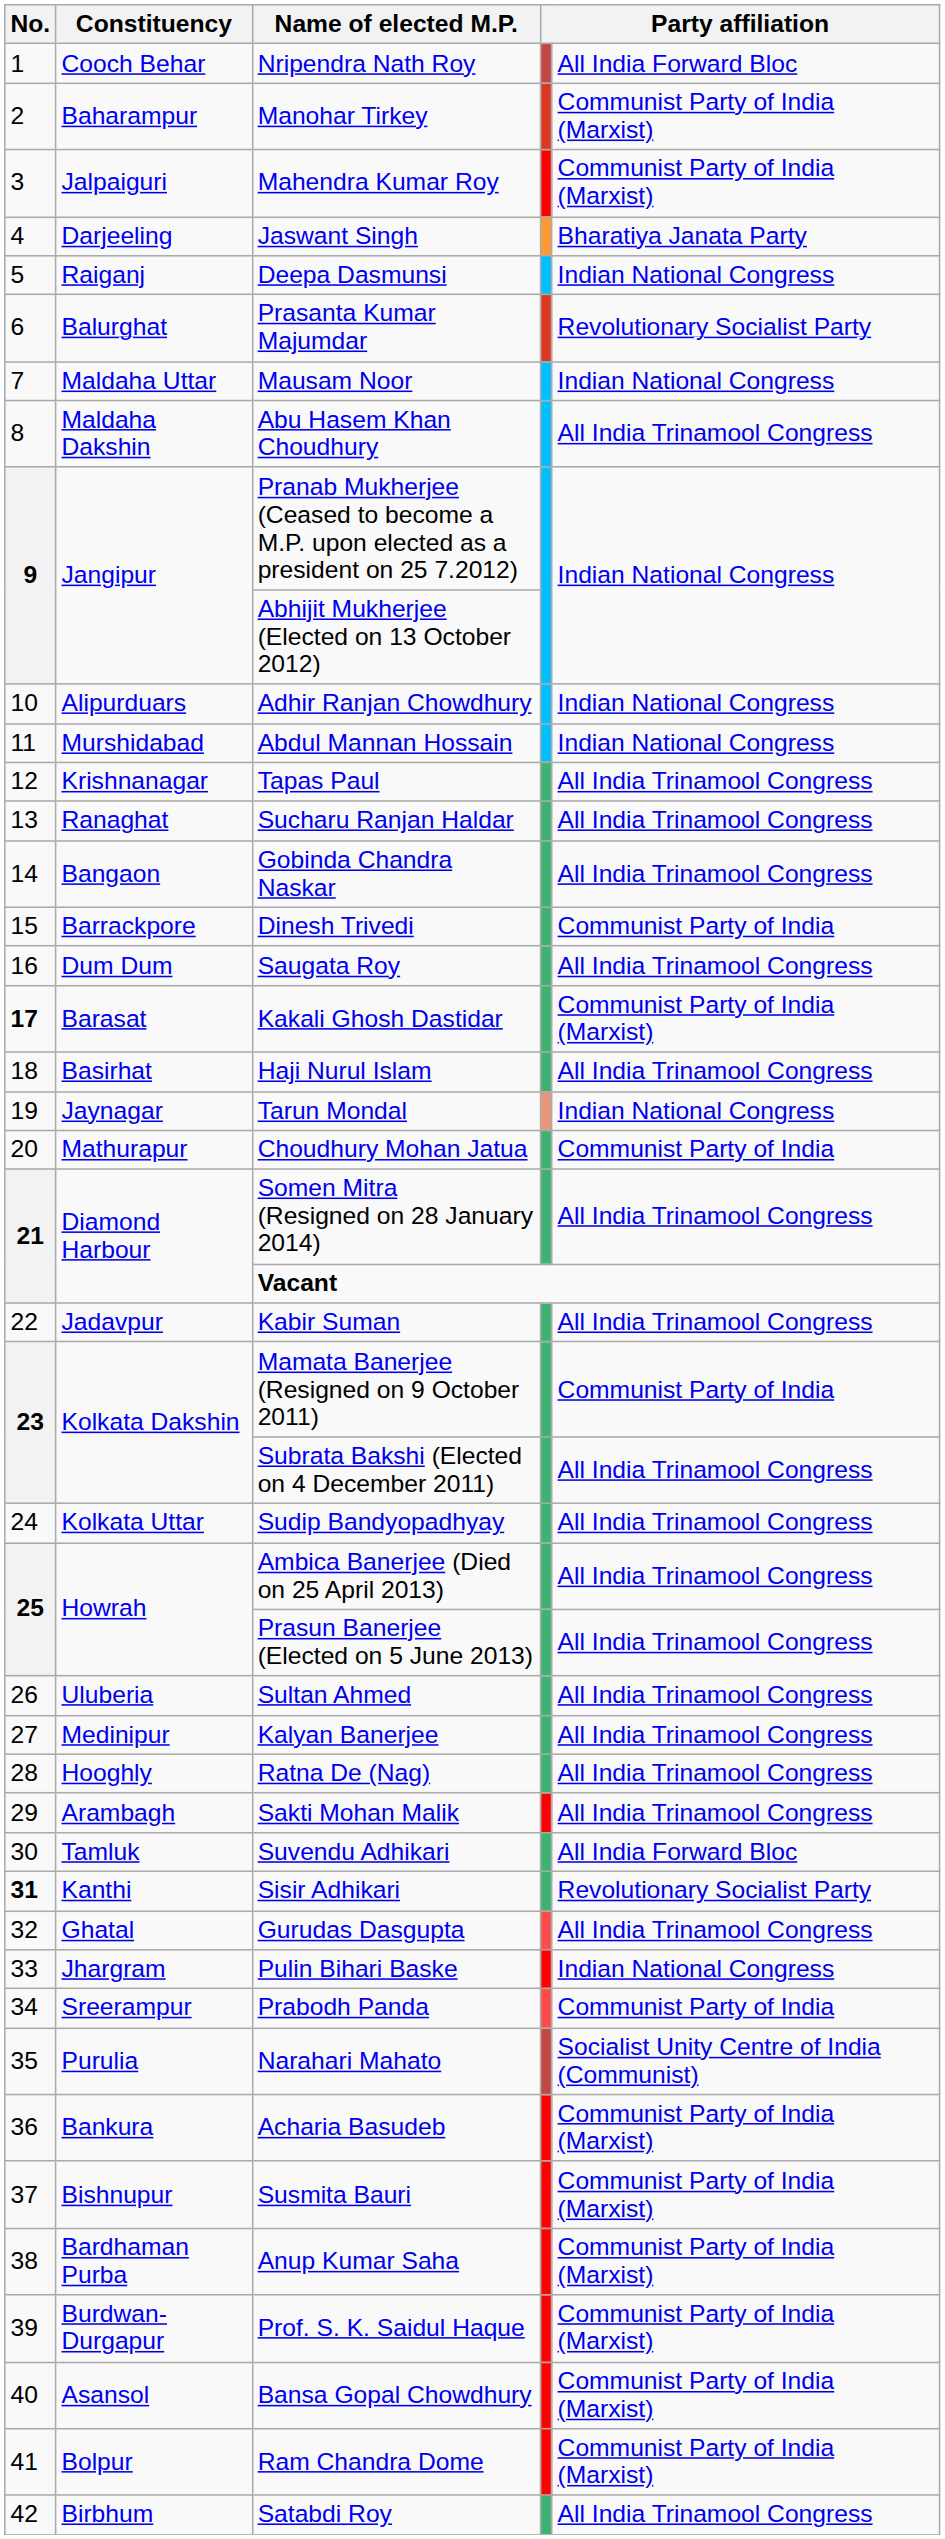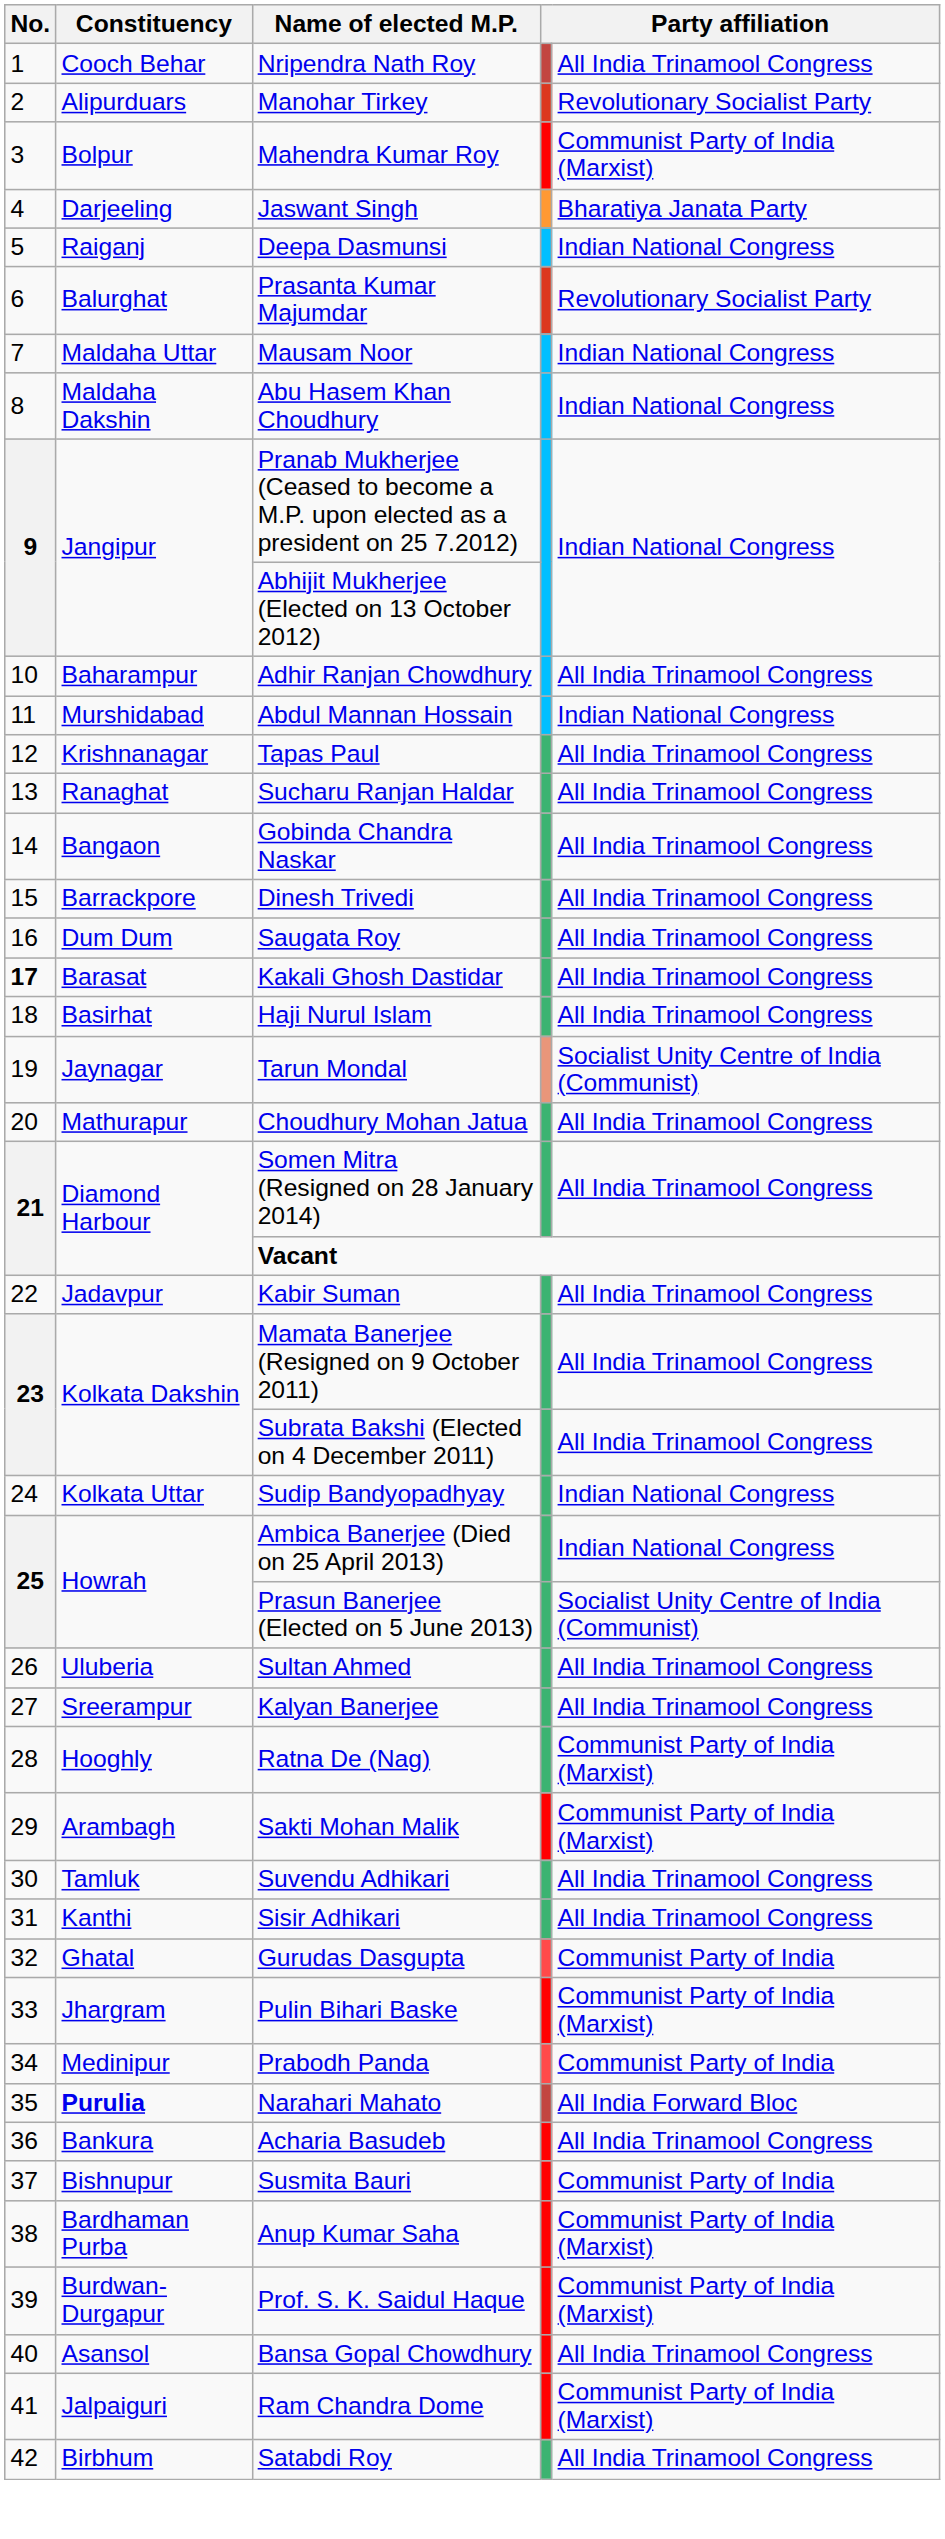(677, 63) All India Forward Bloc -> (715, 63) All India Trinamool Congress
(129, 116) Baharampur -> (124, 102) Alipurduars
(696, 116) Communist Party of India (Marxist) -> (714, 102) Revolutionary Socialist Party
(114, 182) Jalpaiguri -> (97, 155) Bolpur
(715, 433) All India Trinamool Congress -> (696, 405) Indian National Congress
(124, 703) Alipurduars -> (129, 675) Baharampur
(696, 703) Indian National Congress -> (715, 675) All India Trinamool Congress
(696, 926) Communist Party of India -> (715, 898) All India Trinamool Congress
(696, 1018) Communist Party of India (Marxist) -> (715, 976) All India Trinamool Congress
(696, 1110) Indian National Congress -> (719, 1068) Socialist Unity Centre of India (Communist)
(696, 1149) Communist Party of India -> (715, 1121) All India Trinamool Congress
(696, 1389) Communist Party of India -> (715, 1361) All India Trinamool Congress
(715, 1522) All India Trinamool Congress -> (696, 1494) Indian National Congress
(715, 1575) All India Trinamool Congress -> (696, 1547) Indian National Congress
(715, 1642) All India Trinamool Congress -> (719, 1614) Socialist Unity Centre of India (Communist)
(116, 1734) Medinipur -> (127, 1706) Sreerampur
(715, 1773) All India Trinamool Congress -> (696, 1759) Communist Party of India (Marxist)
(715, 1812) All India Trinamool Congress -> (696, 1826) Communist Party of India (Marxist)
(677, 1851) All India Forward Bloc -> (715, 1879) All India Trinamool Congress
(24, 1890) bold -> (24, 1918) normal
(714, 1890) Revolutionary Socialist Party -> (715, 1918) All India Trinamool Congress
(715, 1929) All India Trinamool Congress -> (696, 1957) Communist Party of India
(696, 1968) Indian National Congress -> (696, 2010) Communist Party of India (Marxist)
(127, 2007) Sreerampur -> (116, 2063) Medinipur
(100, 2060) normal -> (103, 2102) bold
(719, 2060) Socialist Unity Centre of India (Communist) -> (677, 2102) All India Forward Bloc
(696, 2127) Communist Party of India (Marxist) -> (715, 2141) All India Trinamool Congress
(696, 2194) Communist Party of India (Marxist) -> (696, 2180) Communist Party of India
(696, 2394) Communist Party of India (Marxist) -> (715, 2353) All India Trinamool Congress
(97, 2461) Bolpur -> (114, 2406) Jalpaiguri
